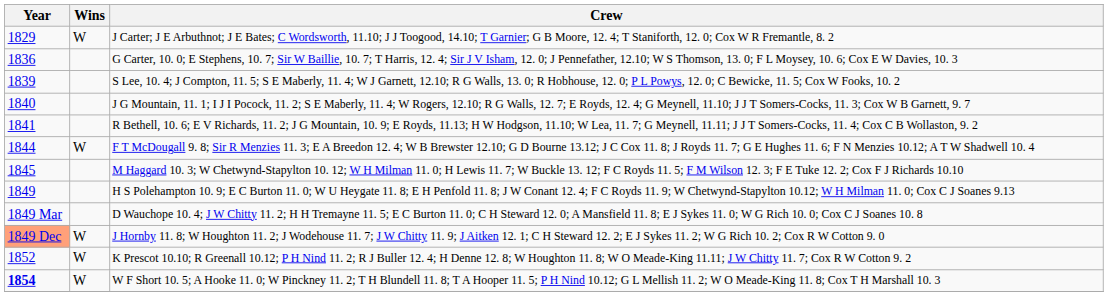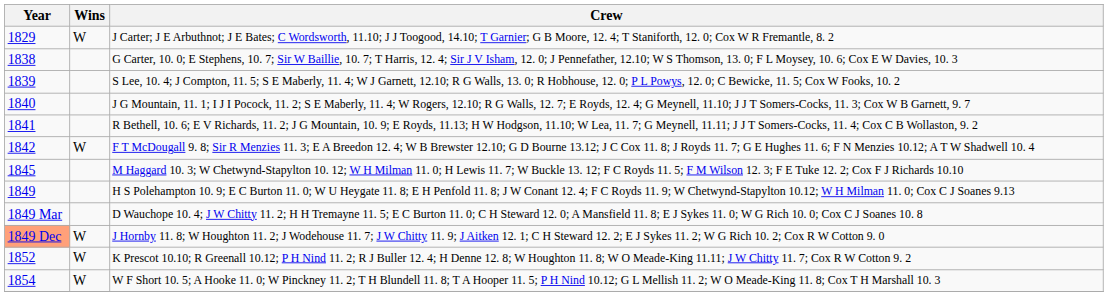(22, 59) 1836 -> (22, 59) 1838
(22, 147) 1844 -> (22, 147) 1842
(22, 280) bold -> (22, 280) normal
